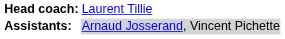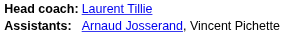(181, 26) lightgrey background -> (181, 26) no background
